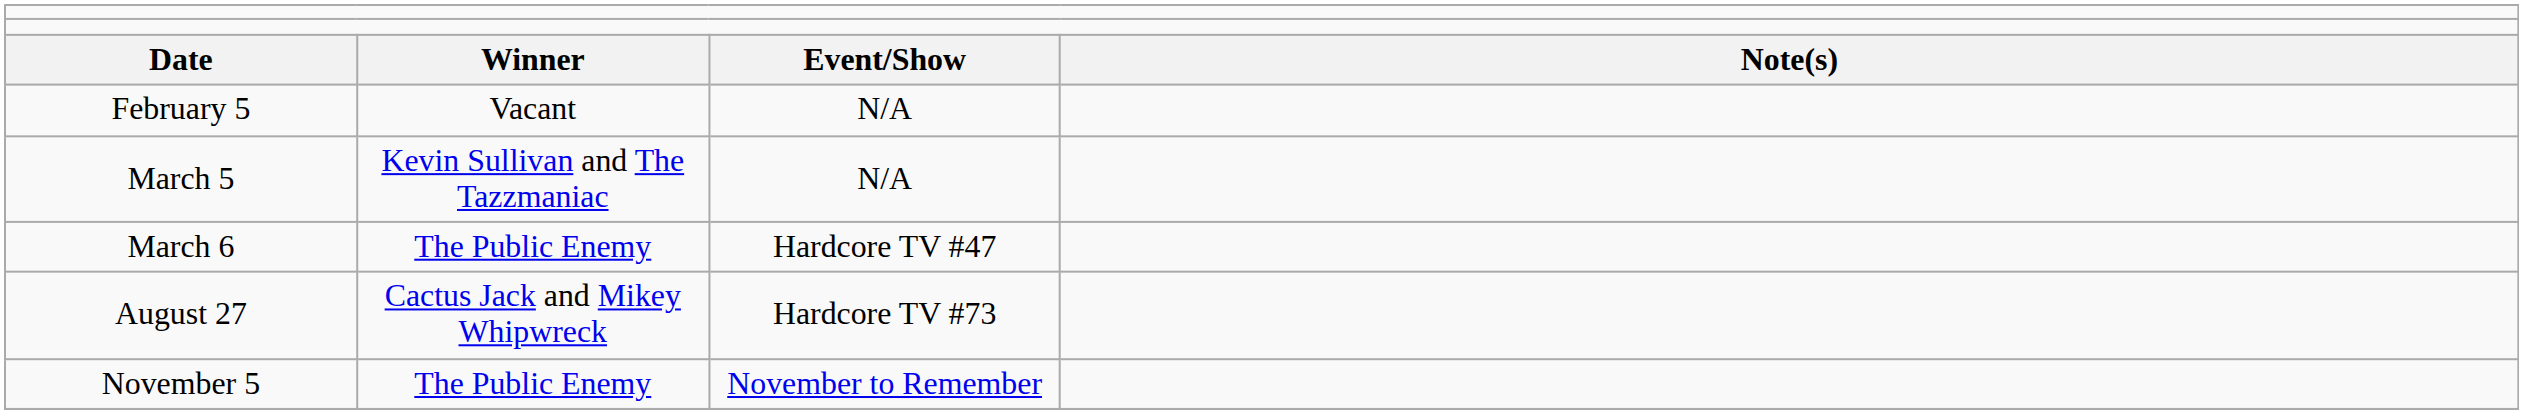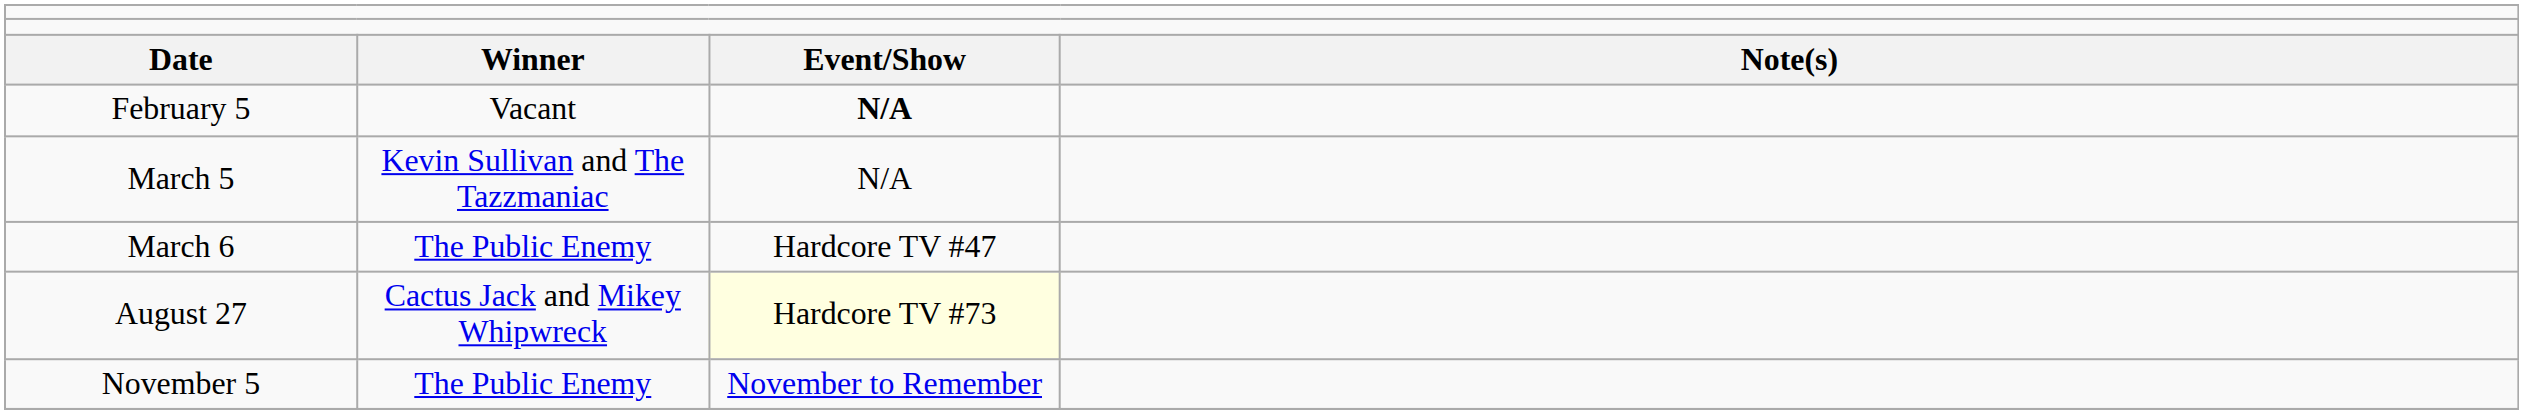(885, 109) normal -> (885, 109) bold
(885, 314) no background -> (885, 314) lightyellow background
